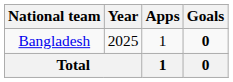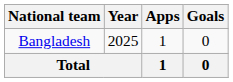(205, 41) bold -> (205, 41) normal
